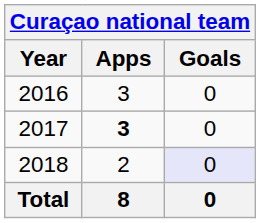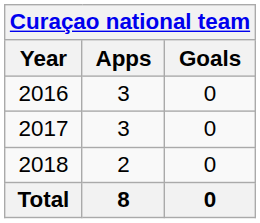(123, 128) bold -> (123, 128) normal
(210, 164) lavender background -> (210, 164) no background
